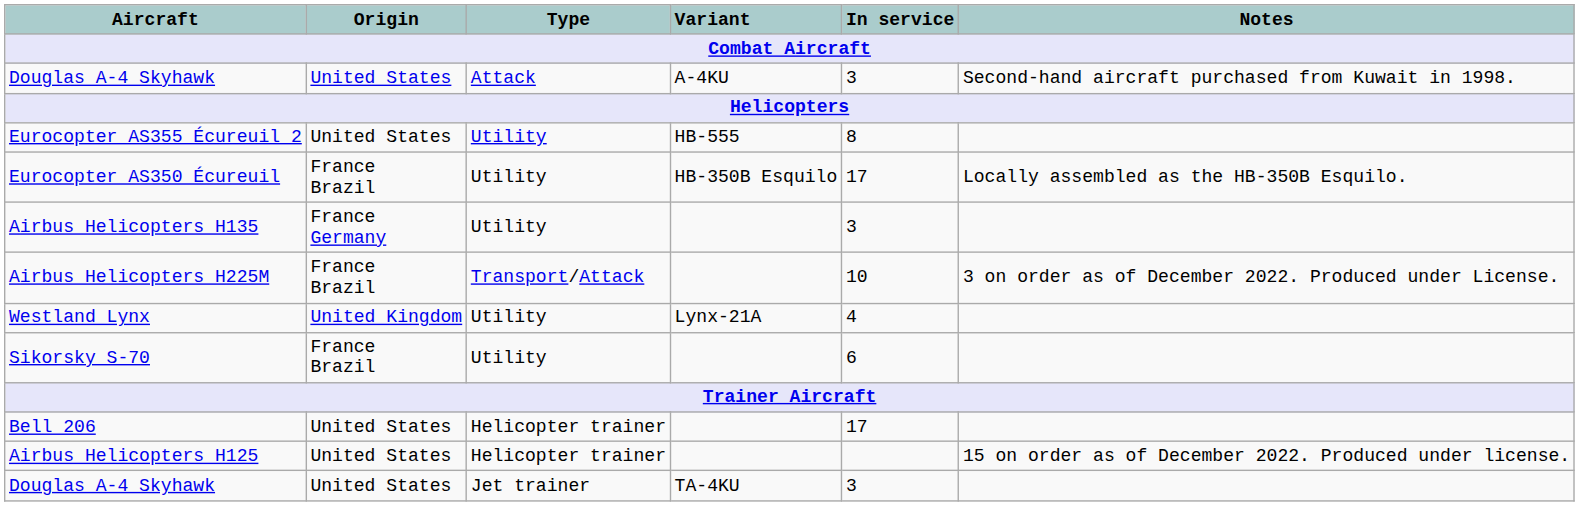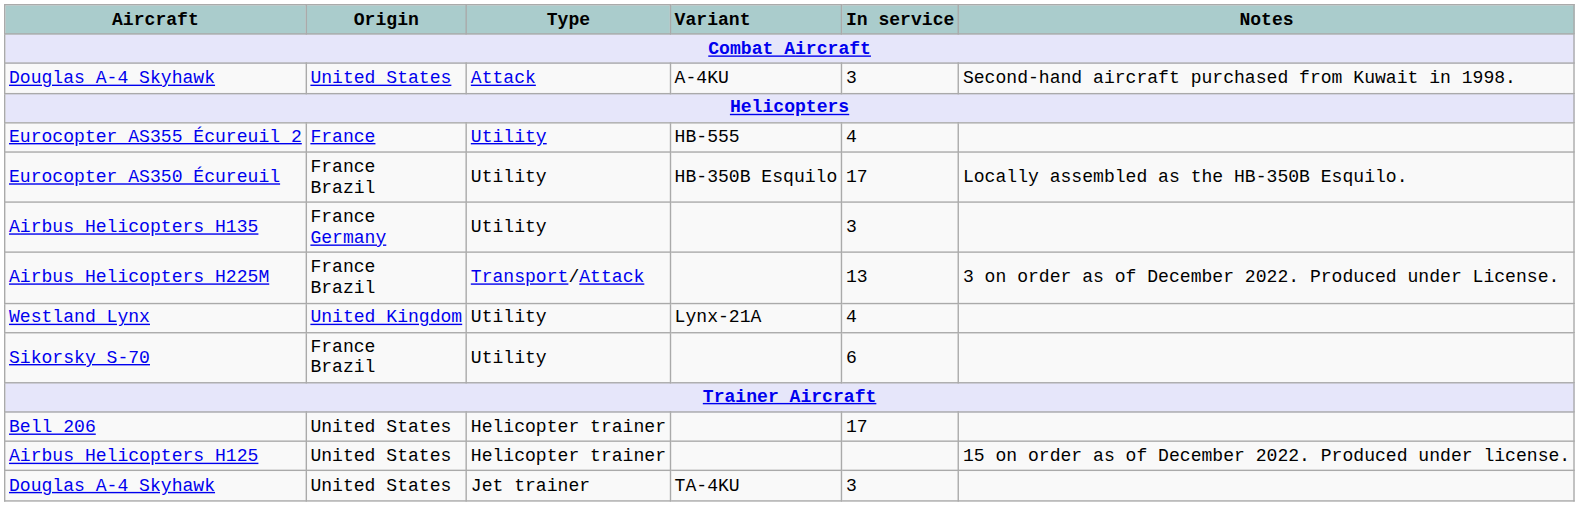(381, 137) United States -> (343, 137) France
(851, 137) 8 -> (851, 137) 4
(857, 278) 10 -> (857, 278) 13
